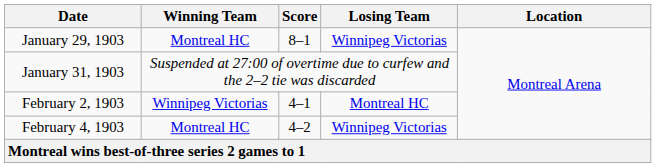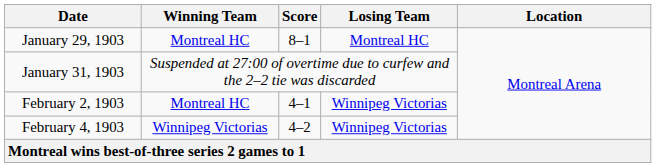(389, 39) Winnipeg Victorias -> (389, 39) Montreal HC
(210, 103) Winnipeg Victorias -> (210, 103) Montreal HC
(389, 103) Montreal HC -> (389, 103) Winnipeg Victorias
(210, 127) Montreal HC -> (210, 127) Winnipeg Victorias
